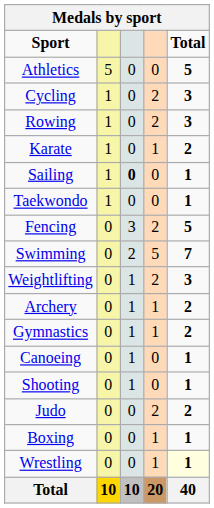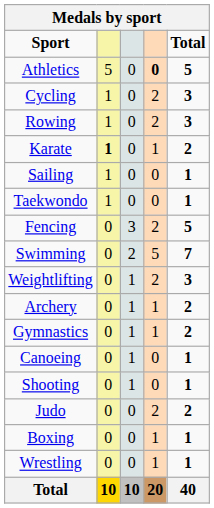(155, 69) normal -> (155, 69) bold
(108, 148) normal -> (108, 148) bold
(132, 174) bold -> (132, 174) normal
(188, 463) lightyellow background -> (188, 463) no background
